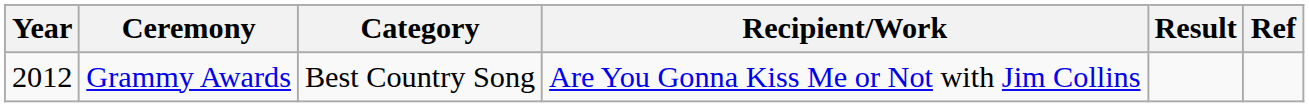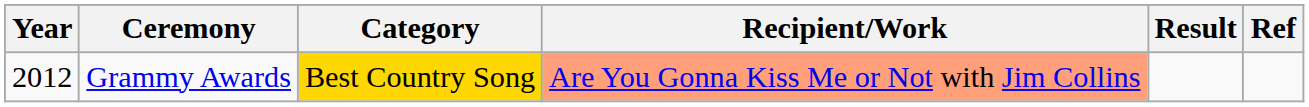(420, 76) no background -> (420, 76) gold background
(845, 76) no background -> (845, 76) lightsalmon background
